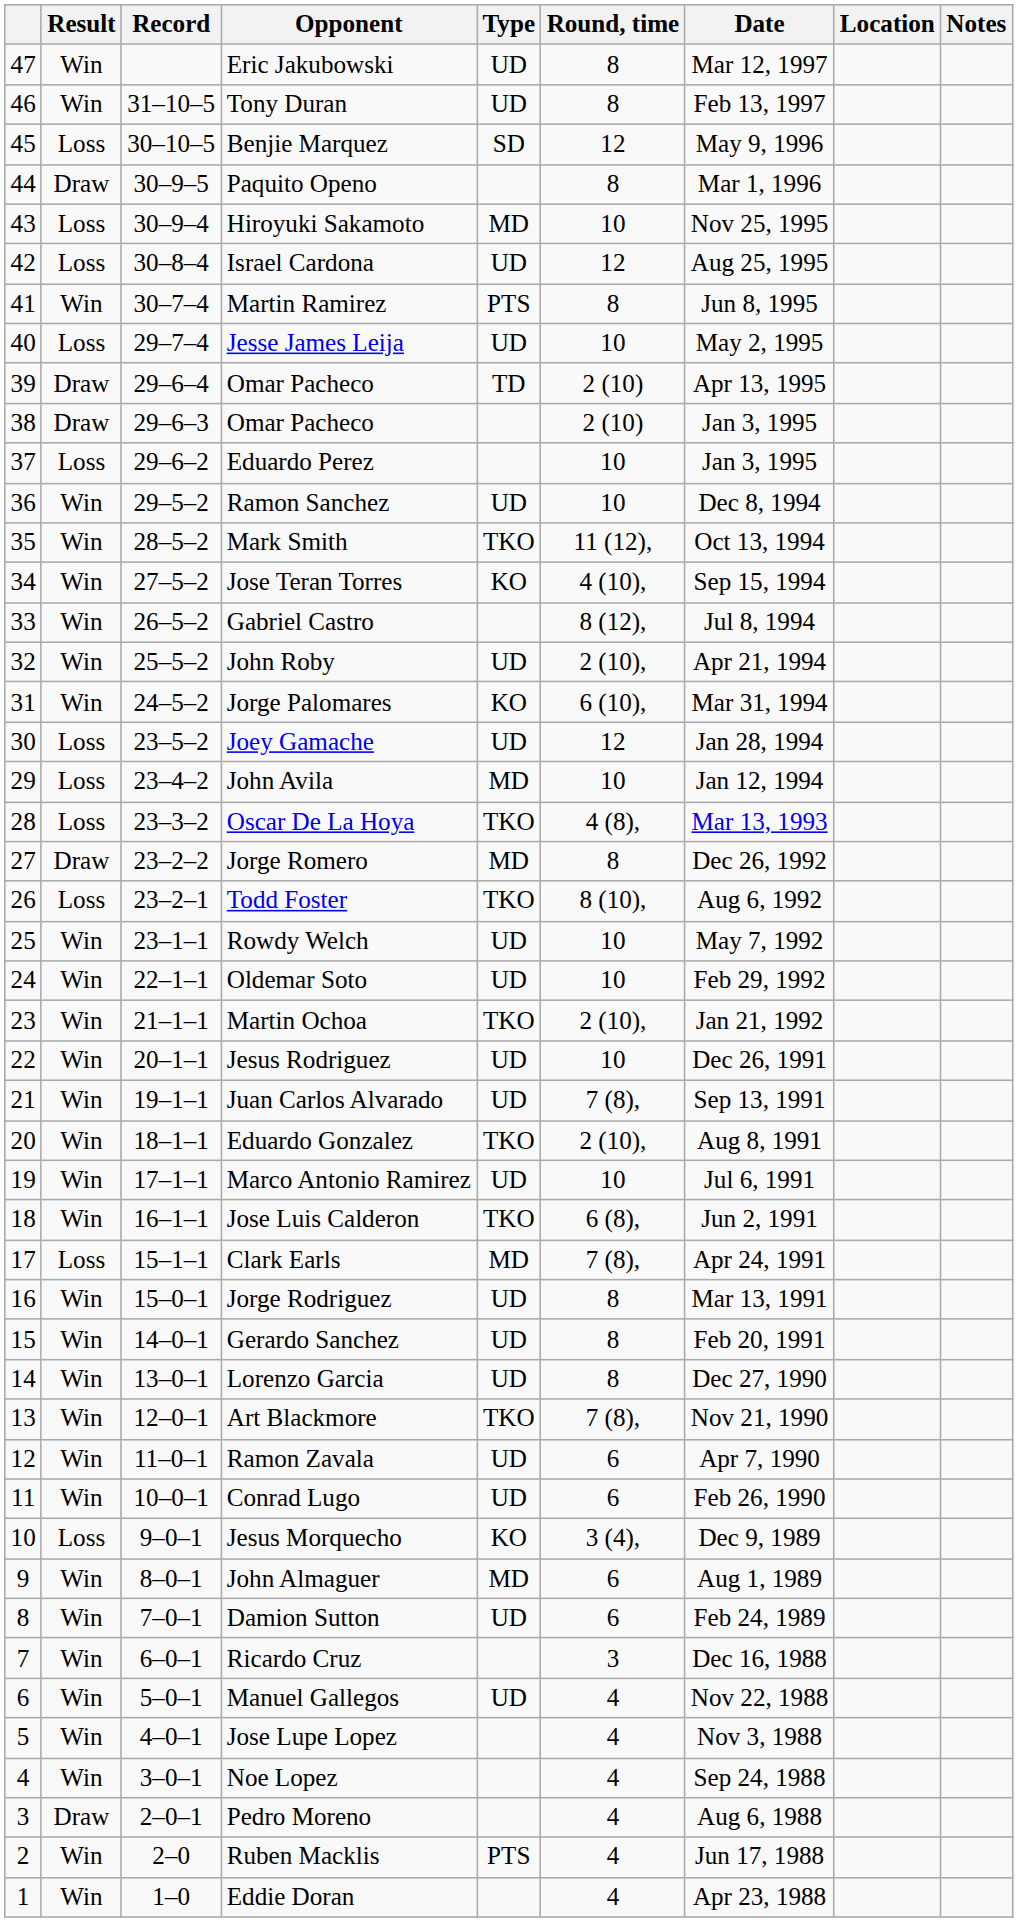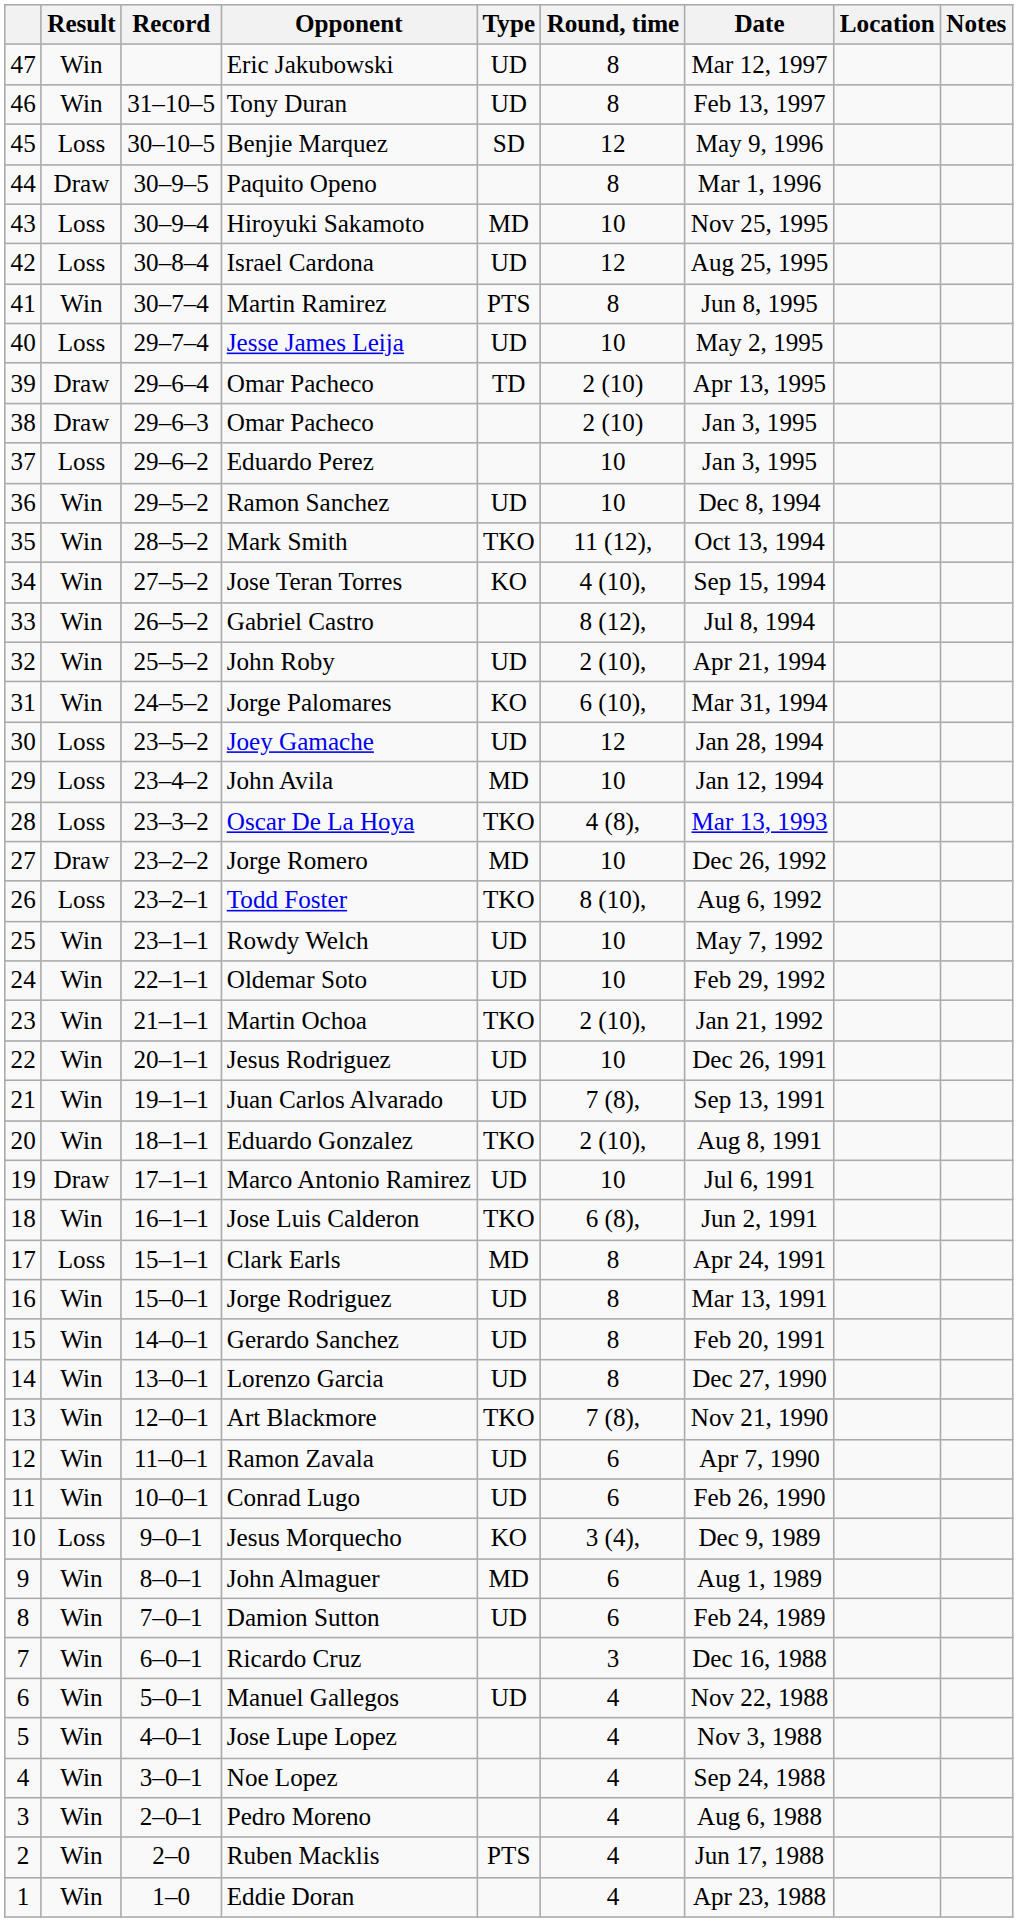(613, 861) 8 -> (613, 861) 10
(81, 1179) Win -> (81, 1179) Draw
(613, 1259) 7 (8), -> (613, 1259) 8
(81, 1817) Draw -> (81, 1817) Win
